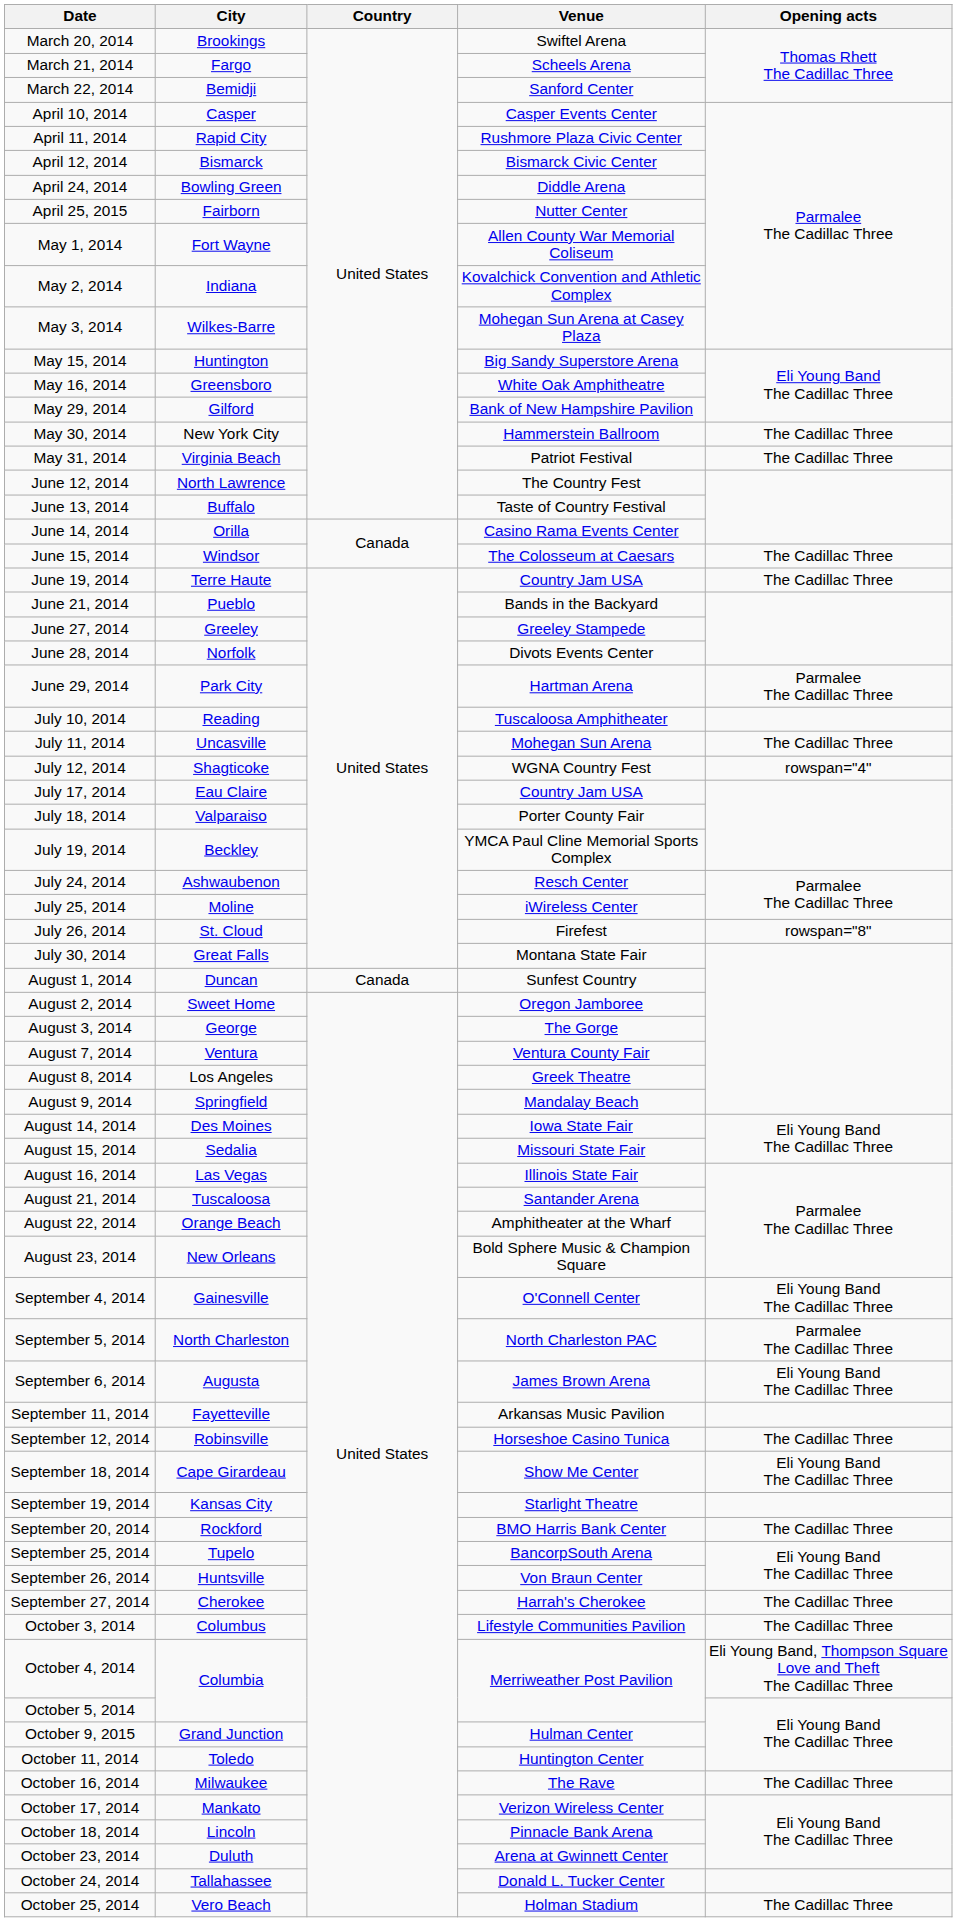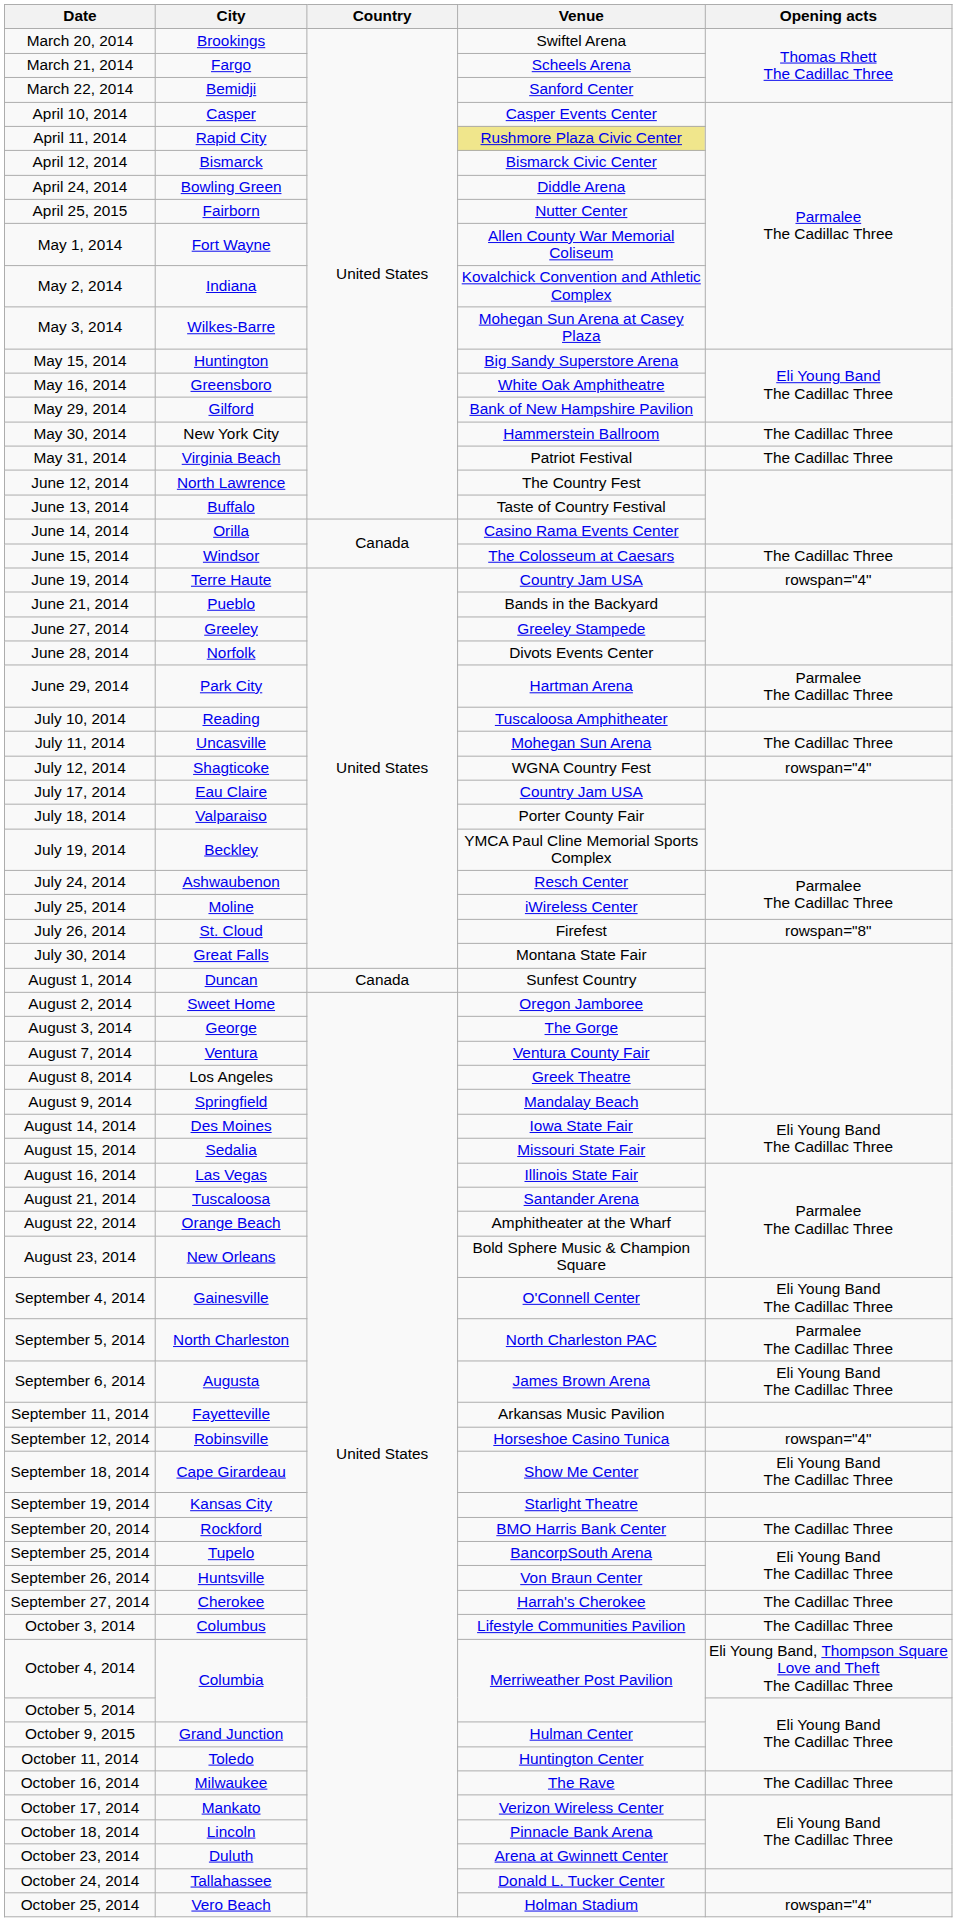(581, 138) no background -> (581, 138) khaki background
(828, 580) The Cadillac Three -> (828, 580) rowspan="4"
(828, 1438) The Cadillac Three -> (828, 1438) rowspan="4"
(828, 1904) The Cadillac Three -> (828, 1904) rowspan="4"
